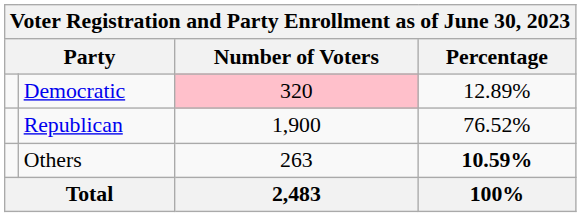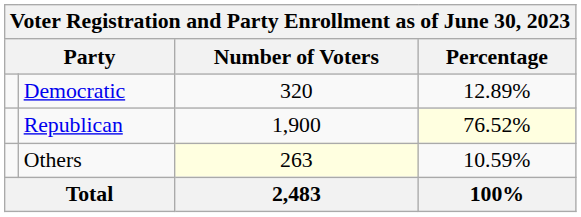(296, 90) pink background -> (296, 90) no background
(497, 125) no background -> (497, 125) lightyellow background
(296, 159) no background -> (296, 159) lightyellow background
(497, 159) bold -> (497, 159) normal
